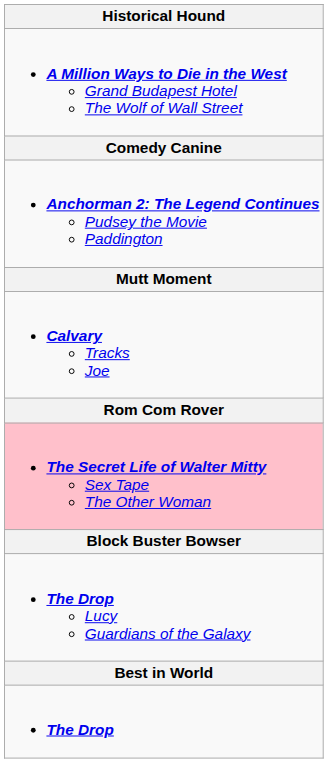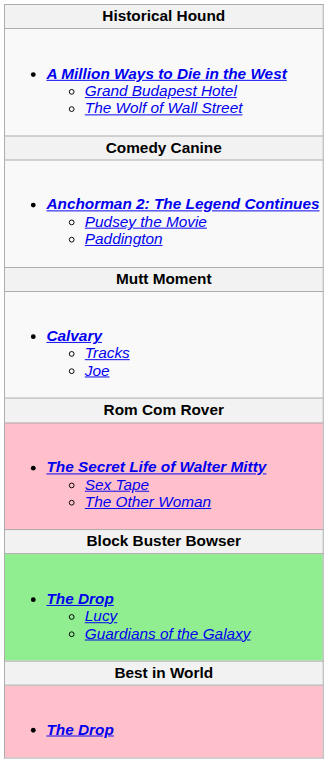(164, 616) no background -> (164, 616) lightgreen background
(164, 730) no background -> (164, 730) pink background
